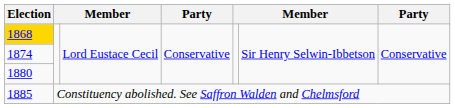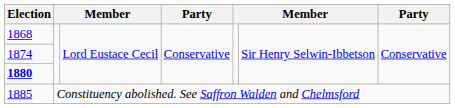(20, 34) gold background -> (20, 34) no background
(20, 73) normal -> (20, 73) bold
